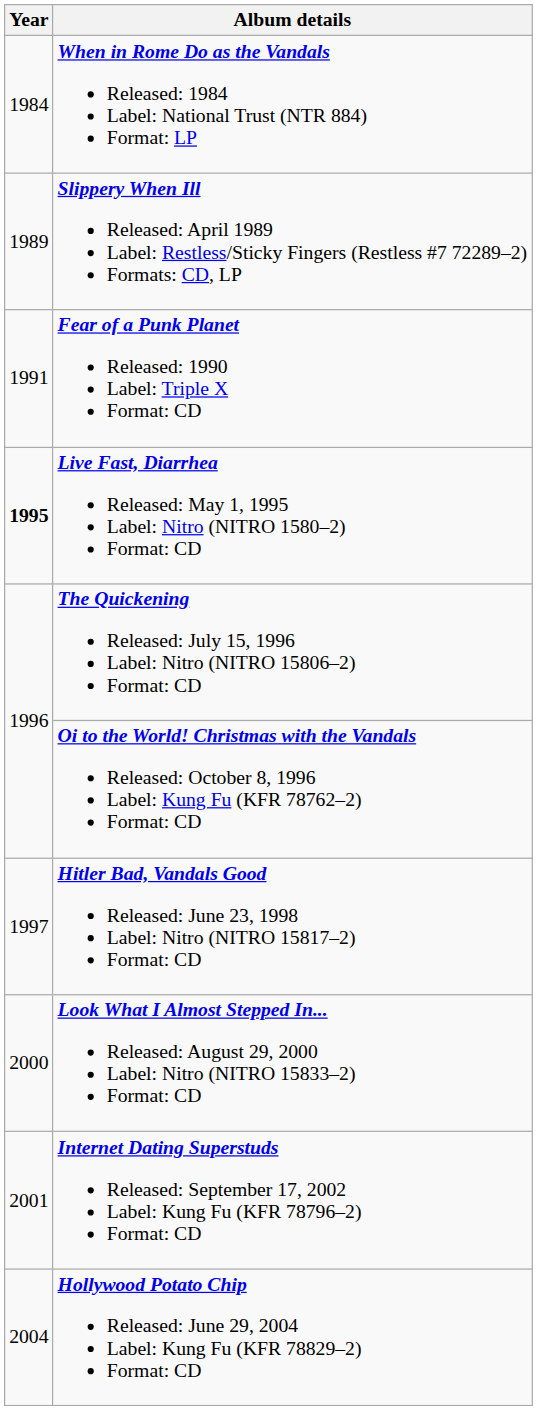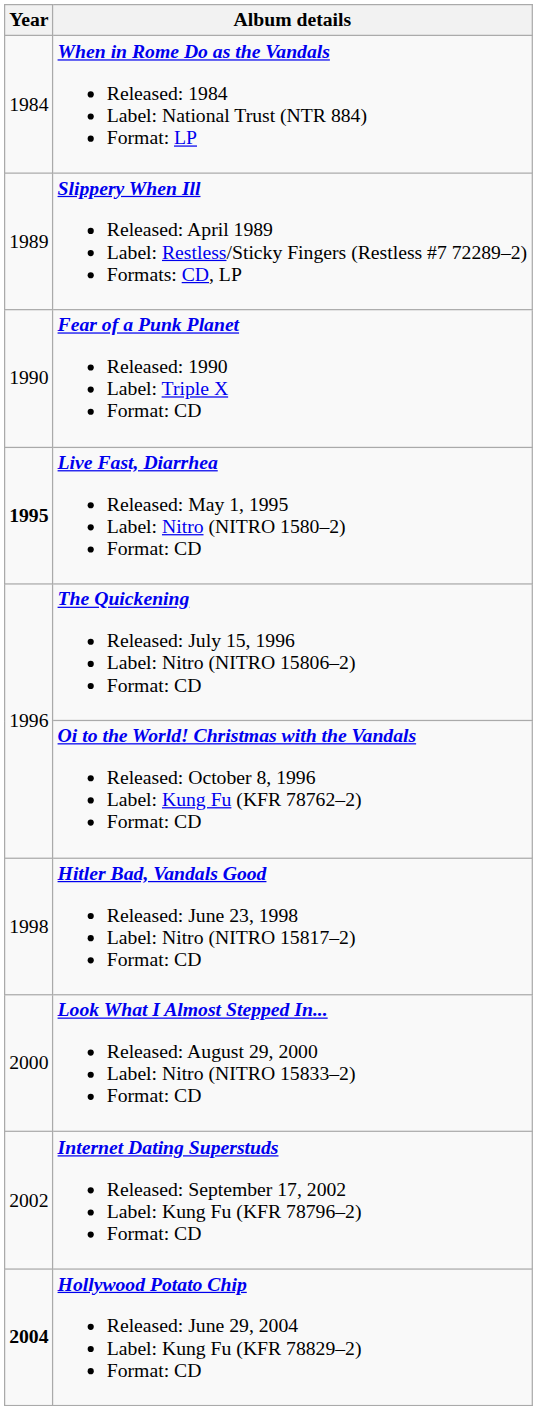(29, 378) 1991 -> (29, 378) 1990
(29, 926) 1997 -> (29, 926) 1998
(29, 1200) 2001 -> (29, 1200) 2002
(29, 1337) normal -> (29, 1337) bold
